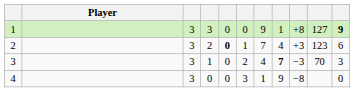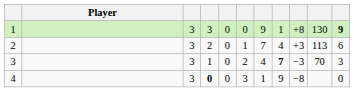(320, 29) 127 -> (320, 29) 130
(227, 45) bold -> (227, 45) normal
(320, 45) 123 -> (320, 45) 113
(210, 78) normal -> (210, 78) bold
